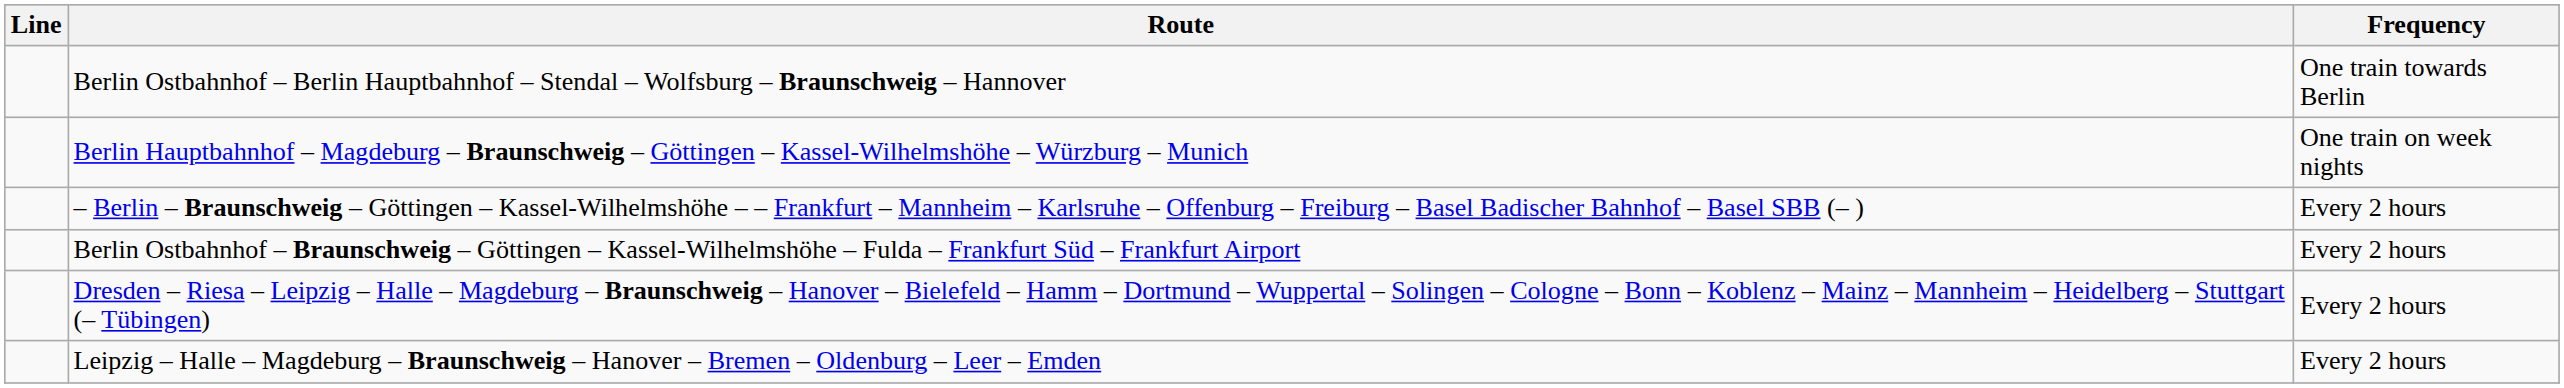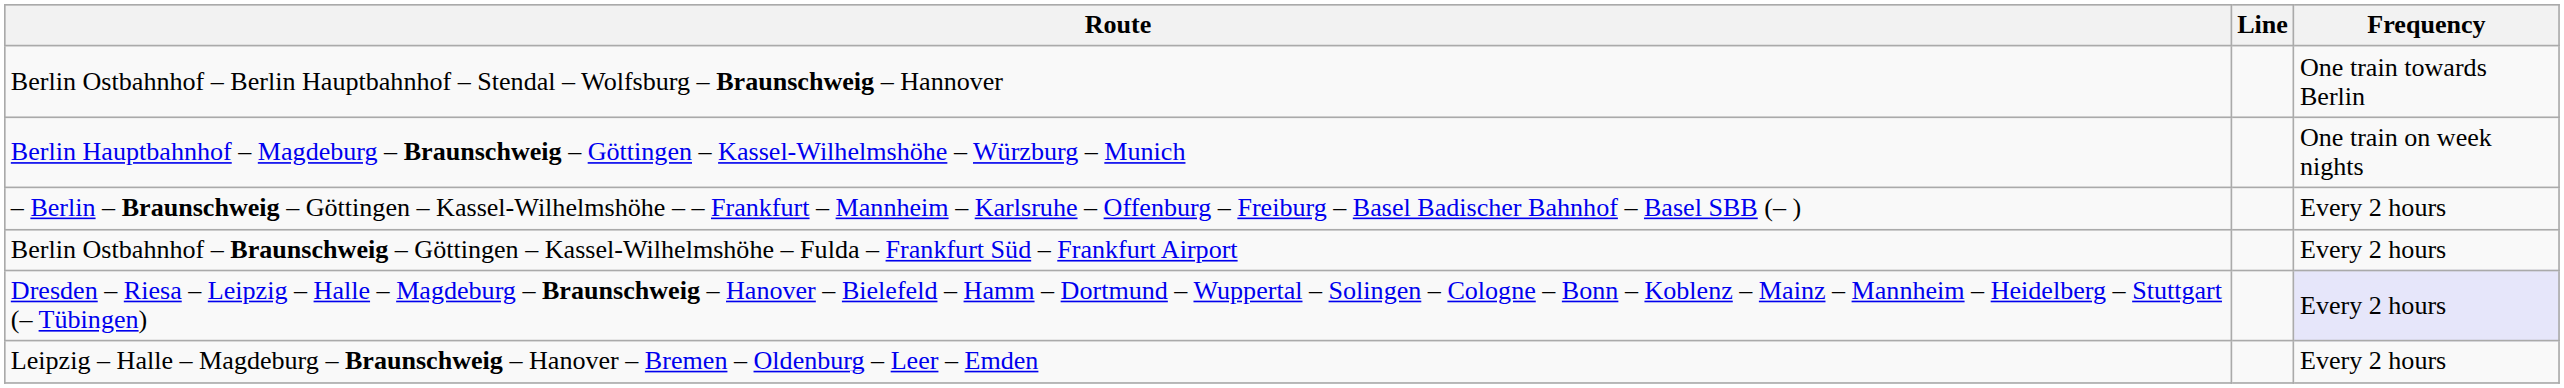columns swapped: (36, 25) <-> (1181, 25)
(2373, 305) no background -> (2373, 305) lavender background
